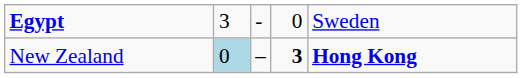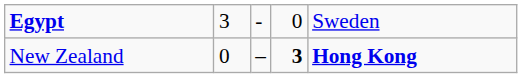(224, 55) lightblue background -> (224, 55) no background
